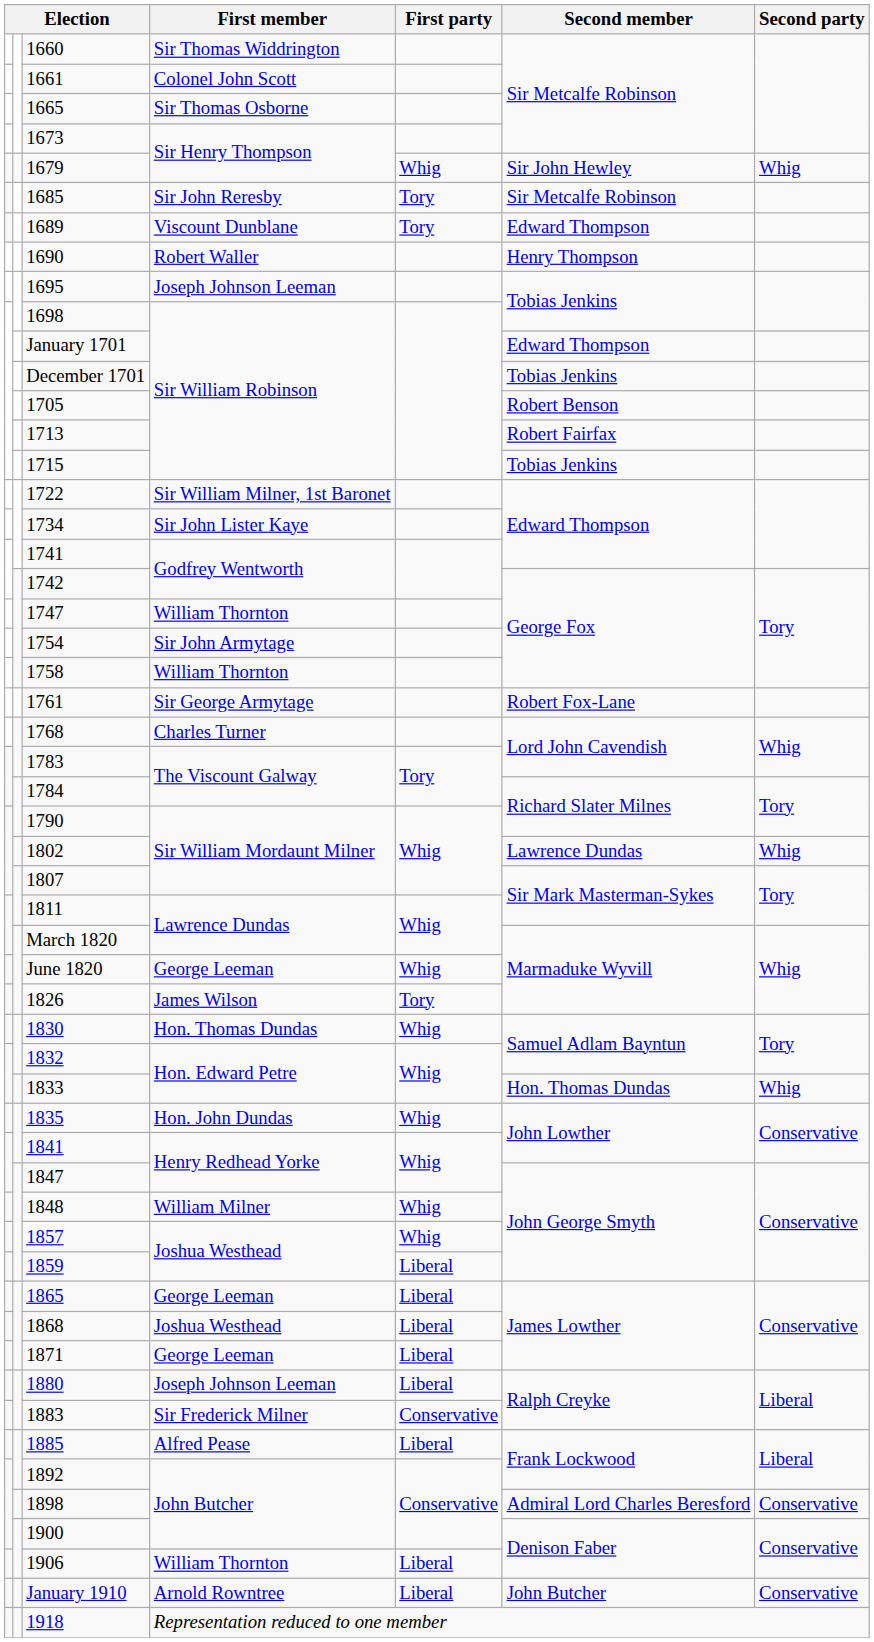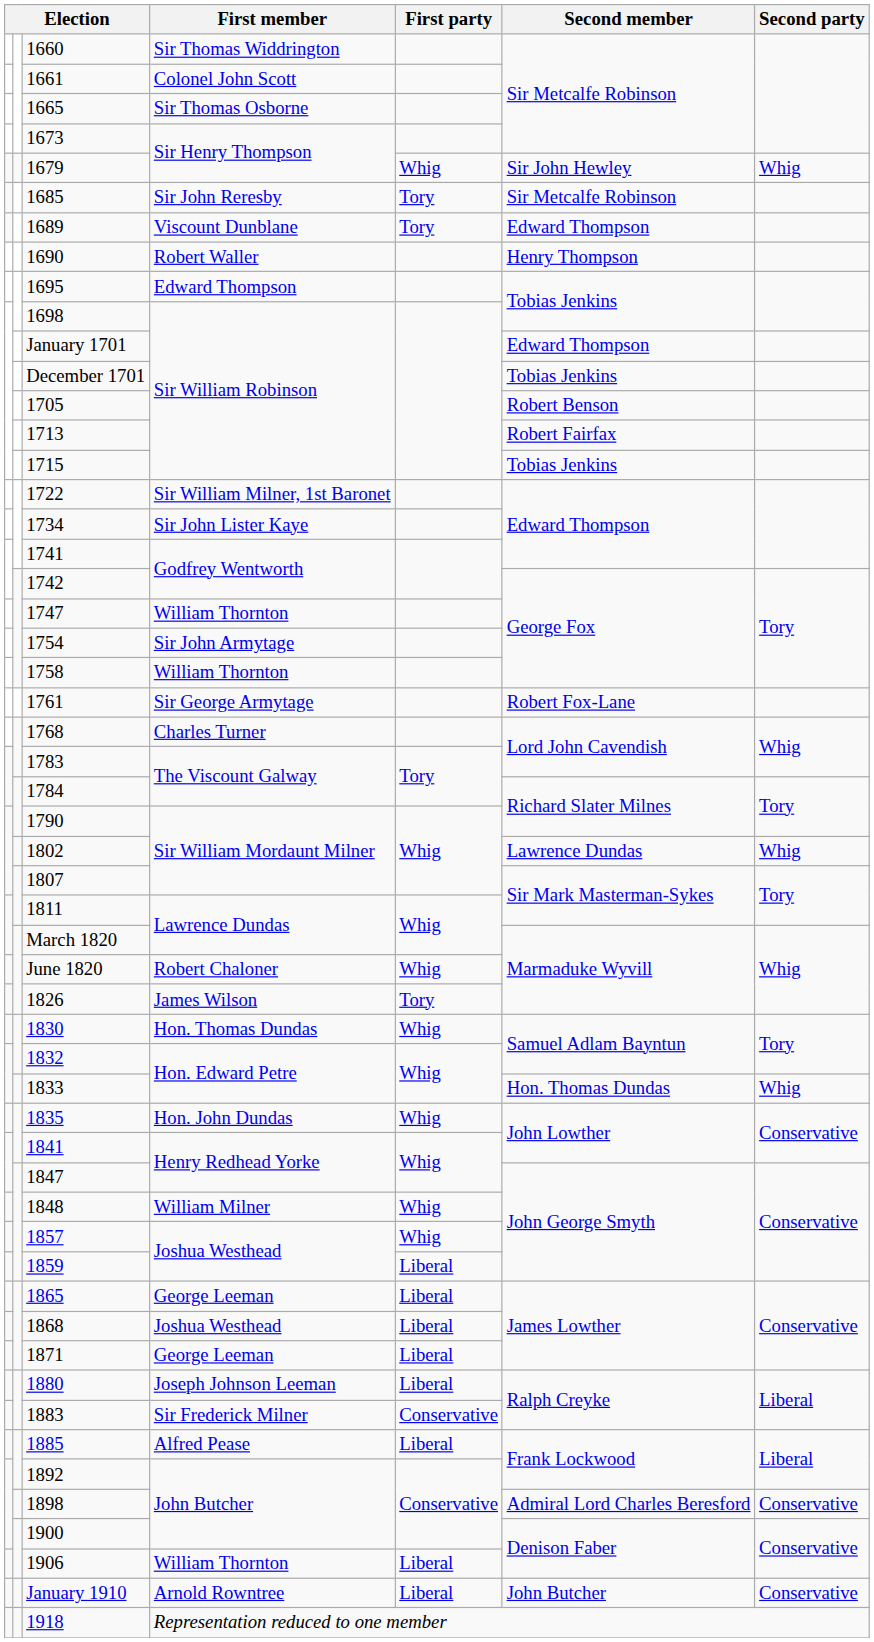(245, 286) Joseph Johnson Leeman -> (225, 286) Edward Thompson
(214, 969) George Leeman -> (216, 969) Robert Chaloner
